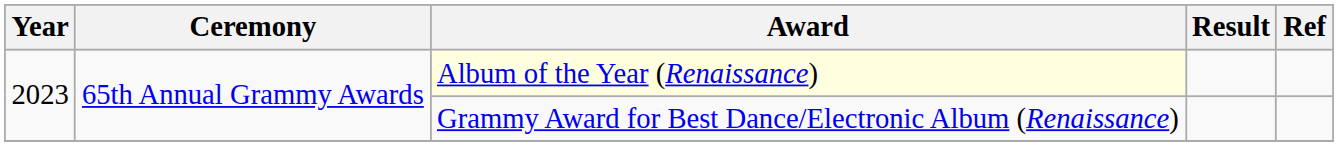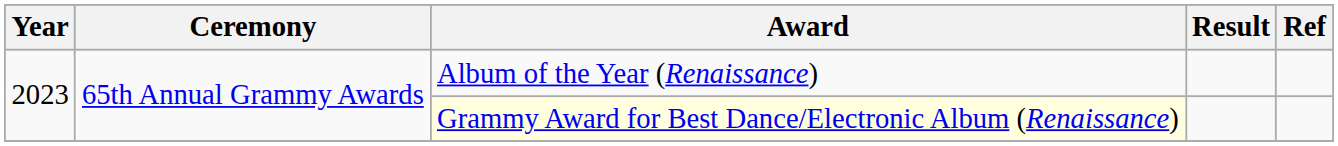(627, 72) lightyellow background -> (627, 72) no background
(808, 118) no background -> (808, 118) lightyellow background
